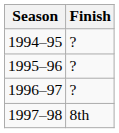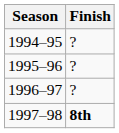(79, 115) normal -> (80, 115) bold
